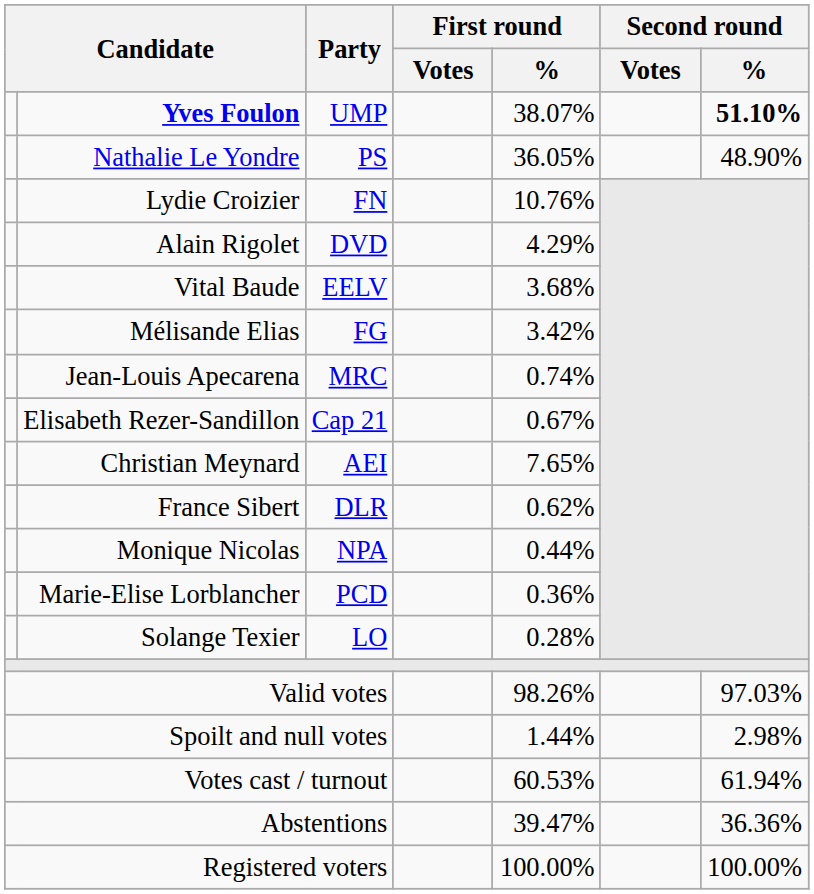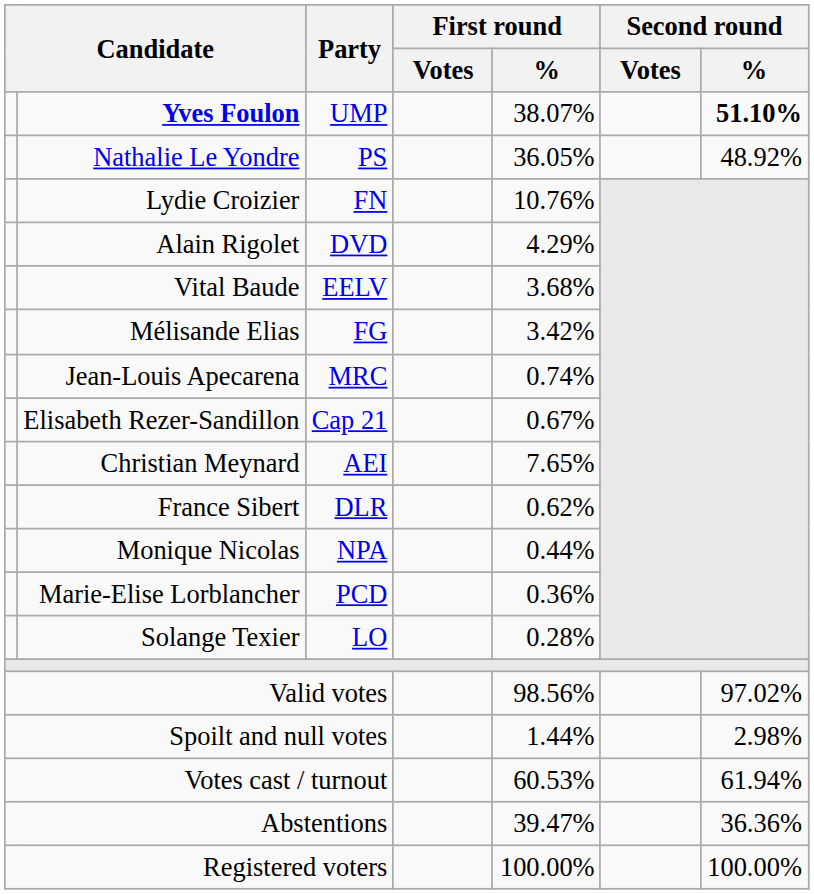(761, 157) 48.90% -> (761, 157) 48.92%
(554, 692) 98.26% -> (554, 692) 98.56%
(761, 692) 97.03% -> (761, 692) 97.02%
